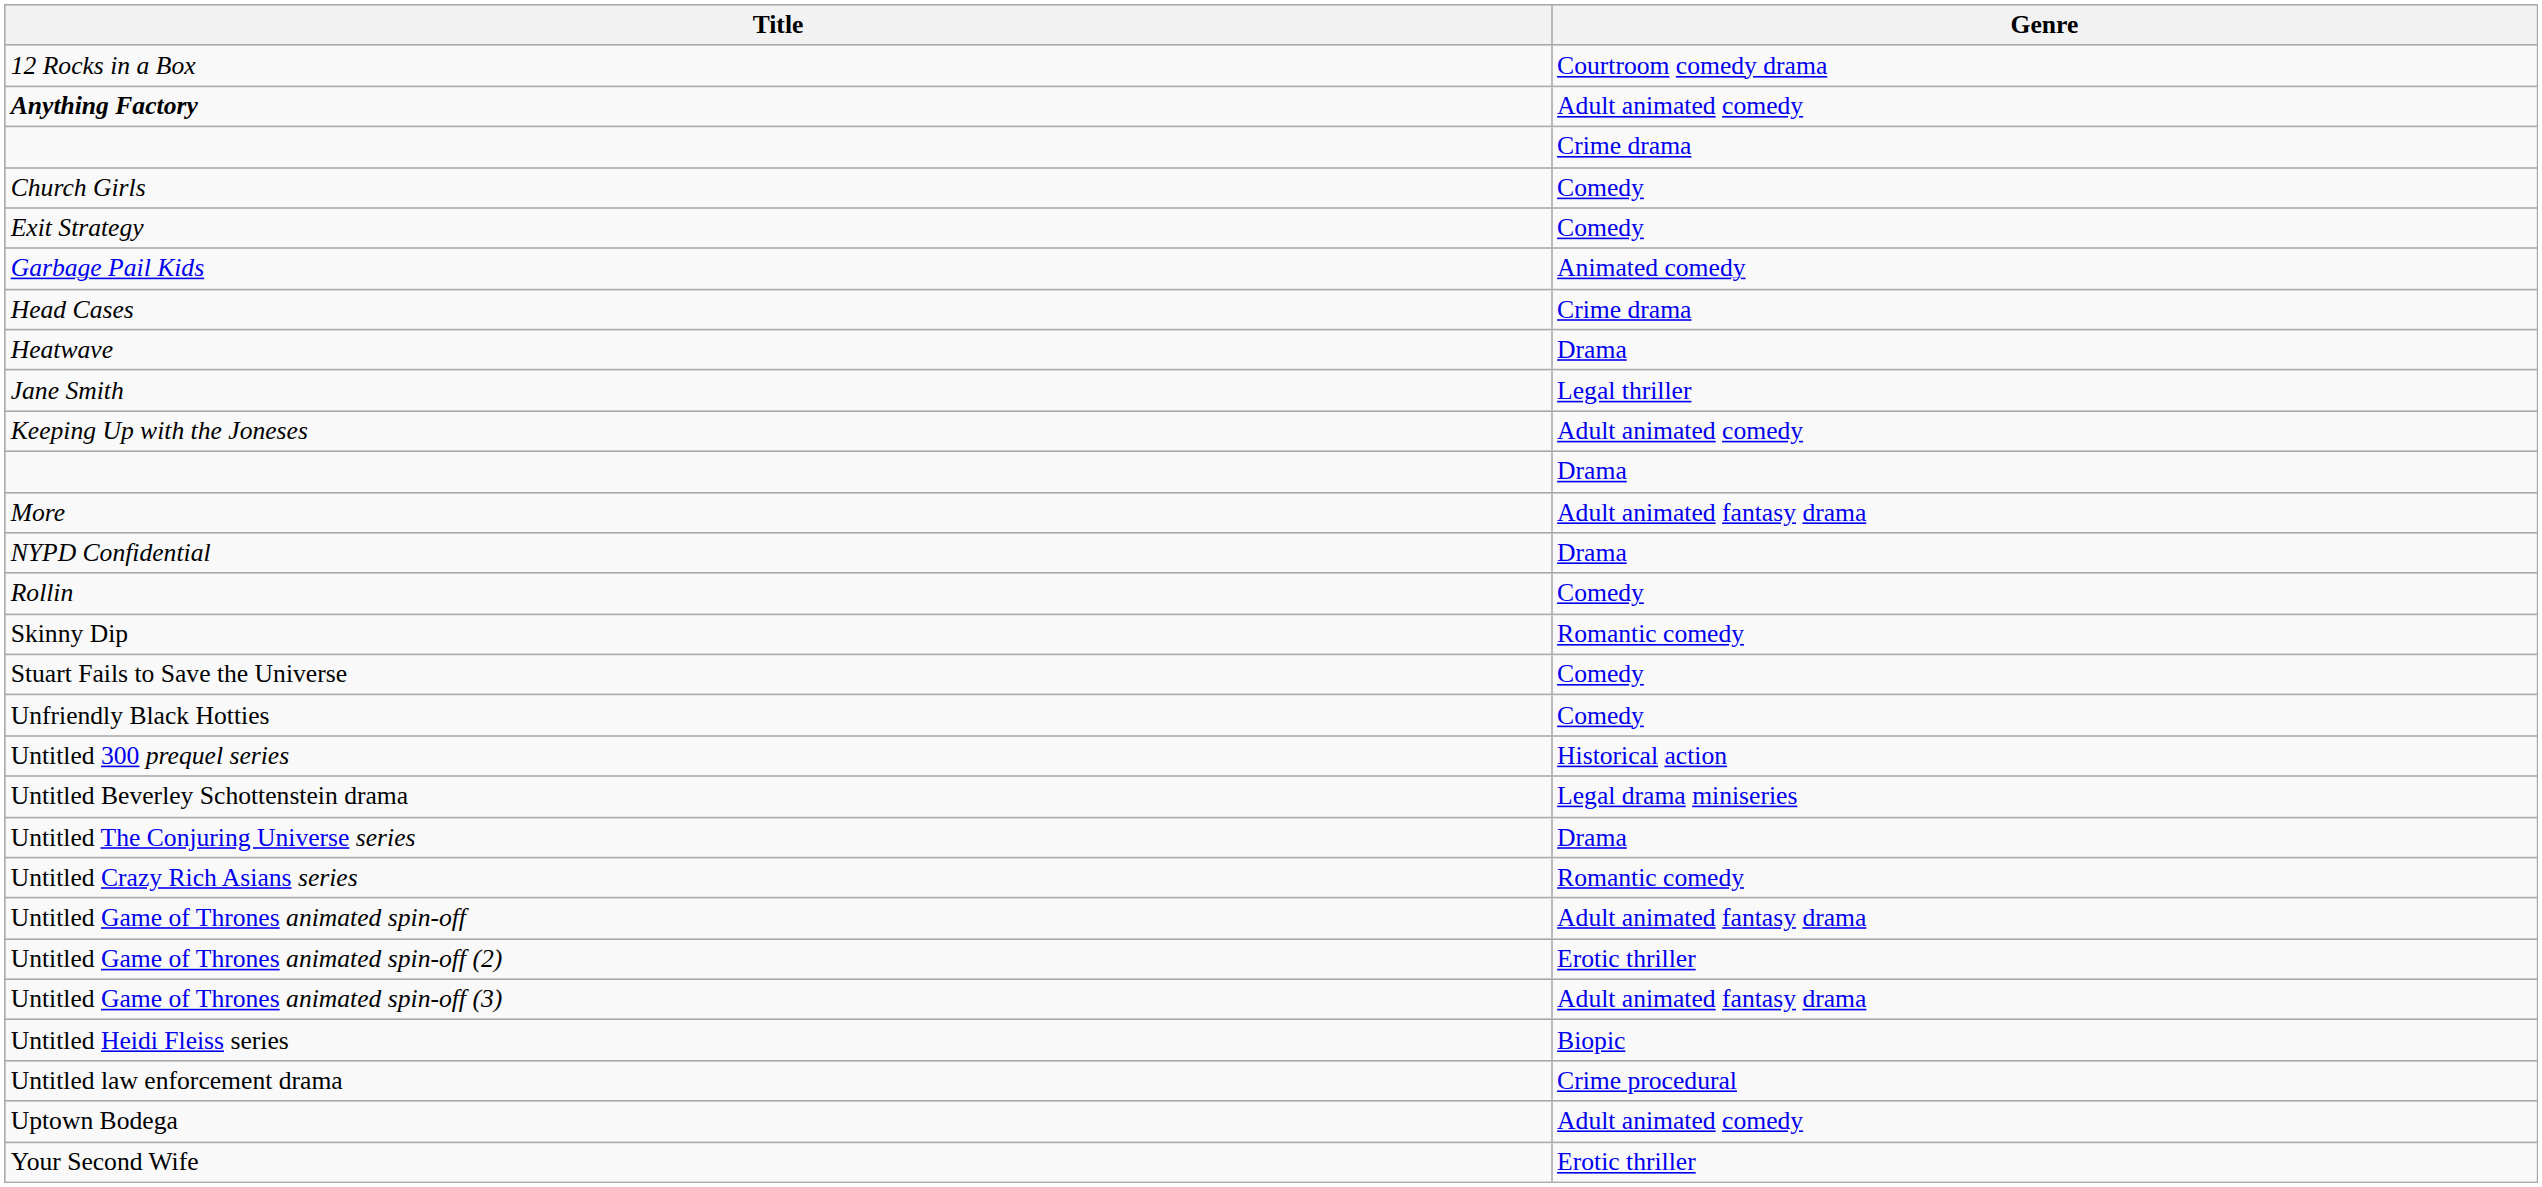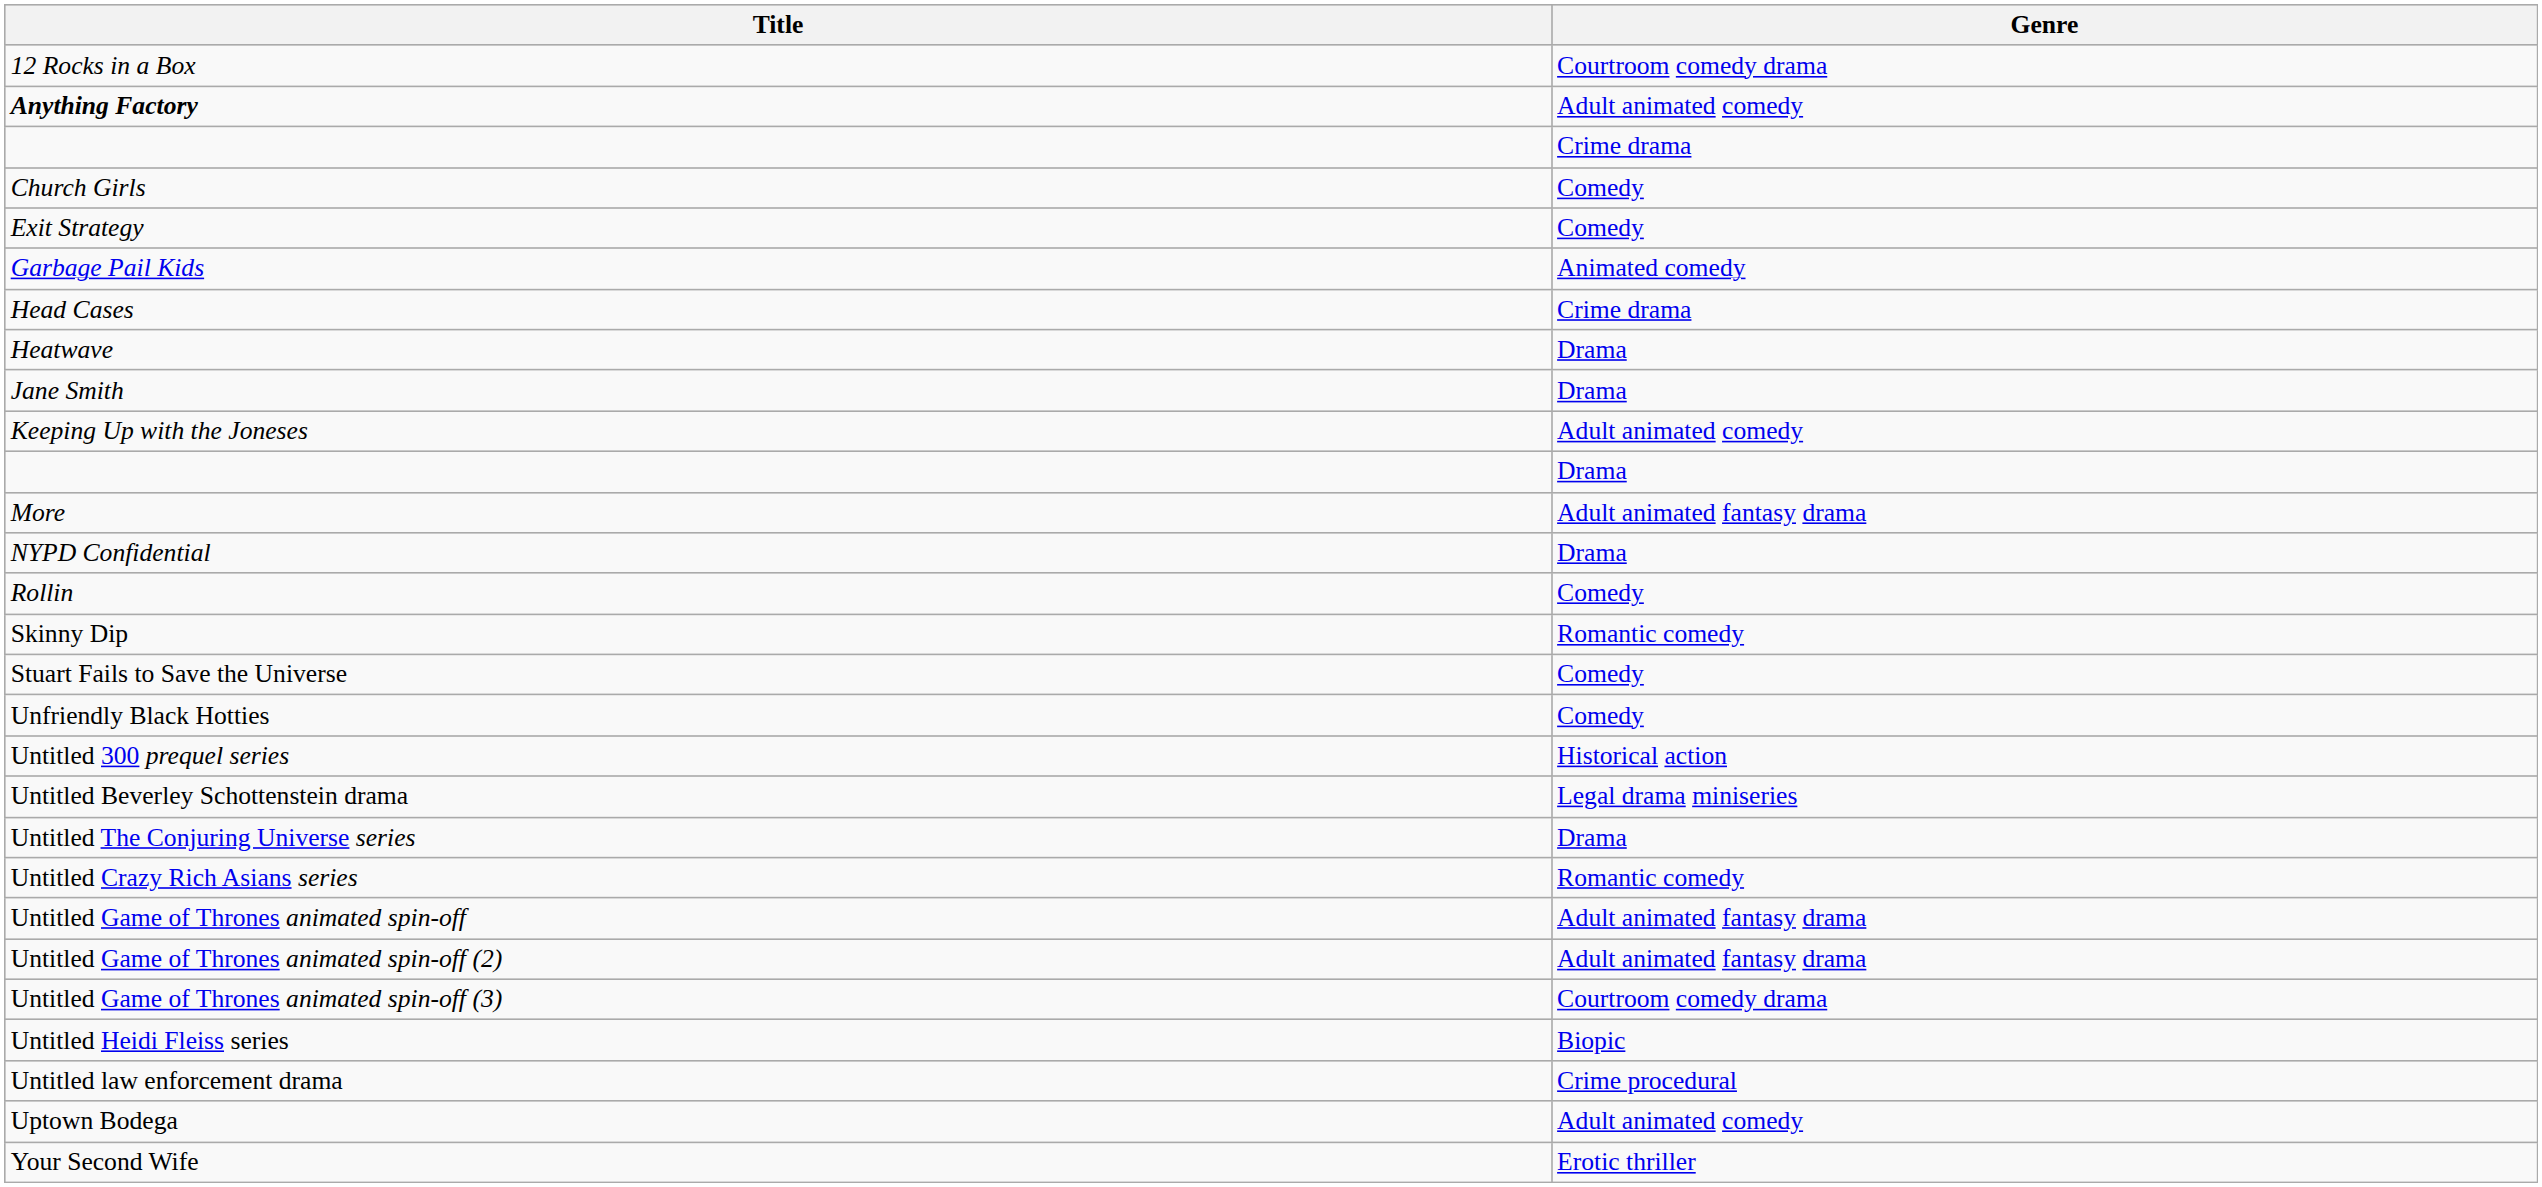(1624, 390) Legal thriller -> (1592, 390) Drama
(1626, 958) Erotic thriller -> (1712, 958) Adult animated fantasy drama
(1712, 999) Adult animated fantasy drama -> (1692, 999) Courtroom comedy drama
